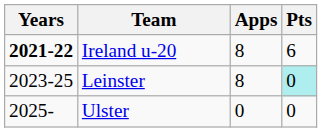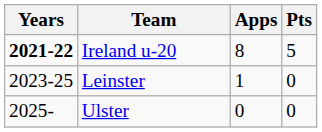(291, 50) 6 -> (291, 50) 5
(240, 80) 8 -> (240, 80) 1
(291, 80) paleturquoise background -> (291, 80) no background
